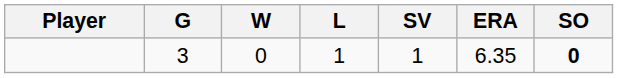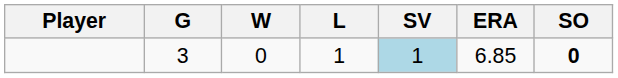(417, 55) no background -> (417, 55) lightblue background
(496, 55) 6.35 -> (496, 55) 6.85
